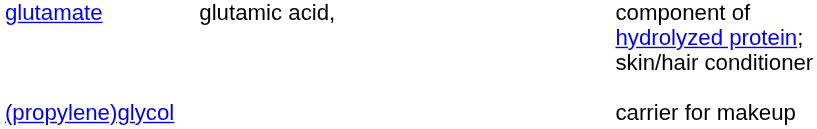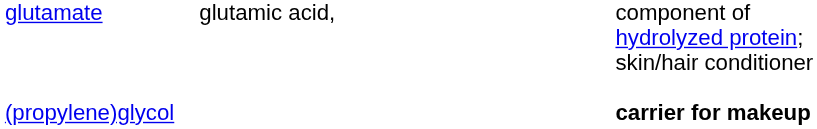(706, 113) normal -> (713, 113) bold
